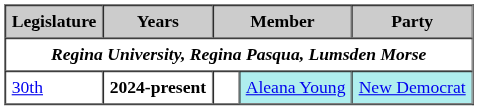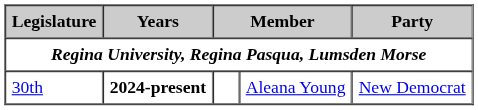(296, 87) paleturquoise background -> (296, 87) no background
(412, 87) paleturquoise background -> (412, 87) no background
